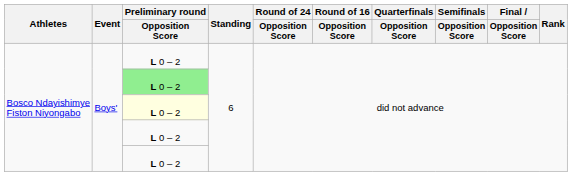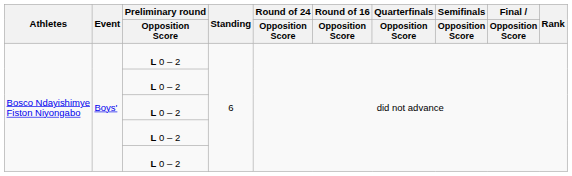(165, 87) lightgreen background -> (165, 87) no background
(165, 113) lightyellow background -> (165, 113) no background
